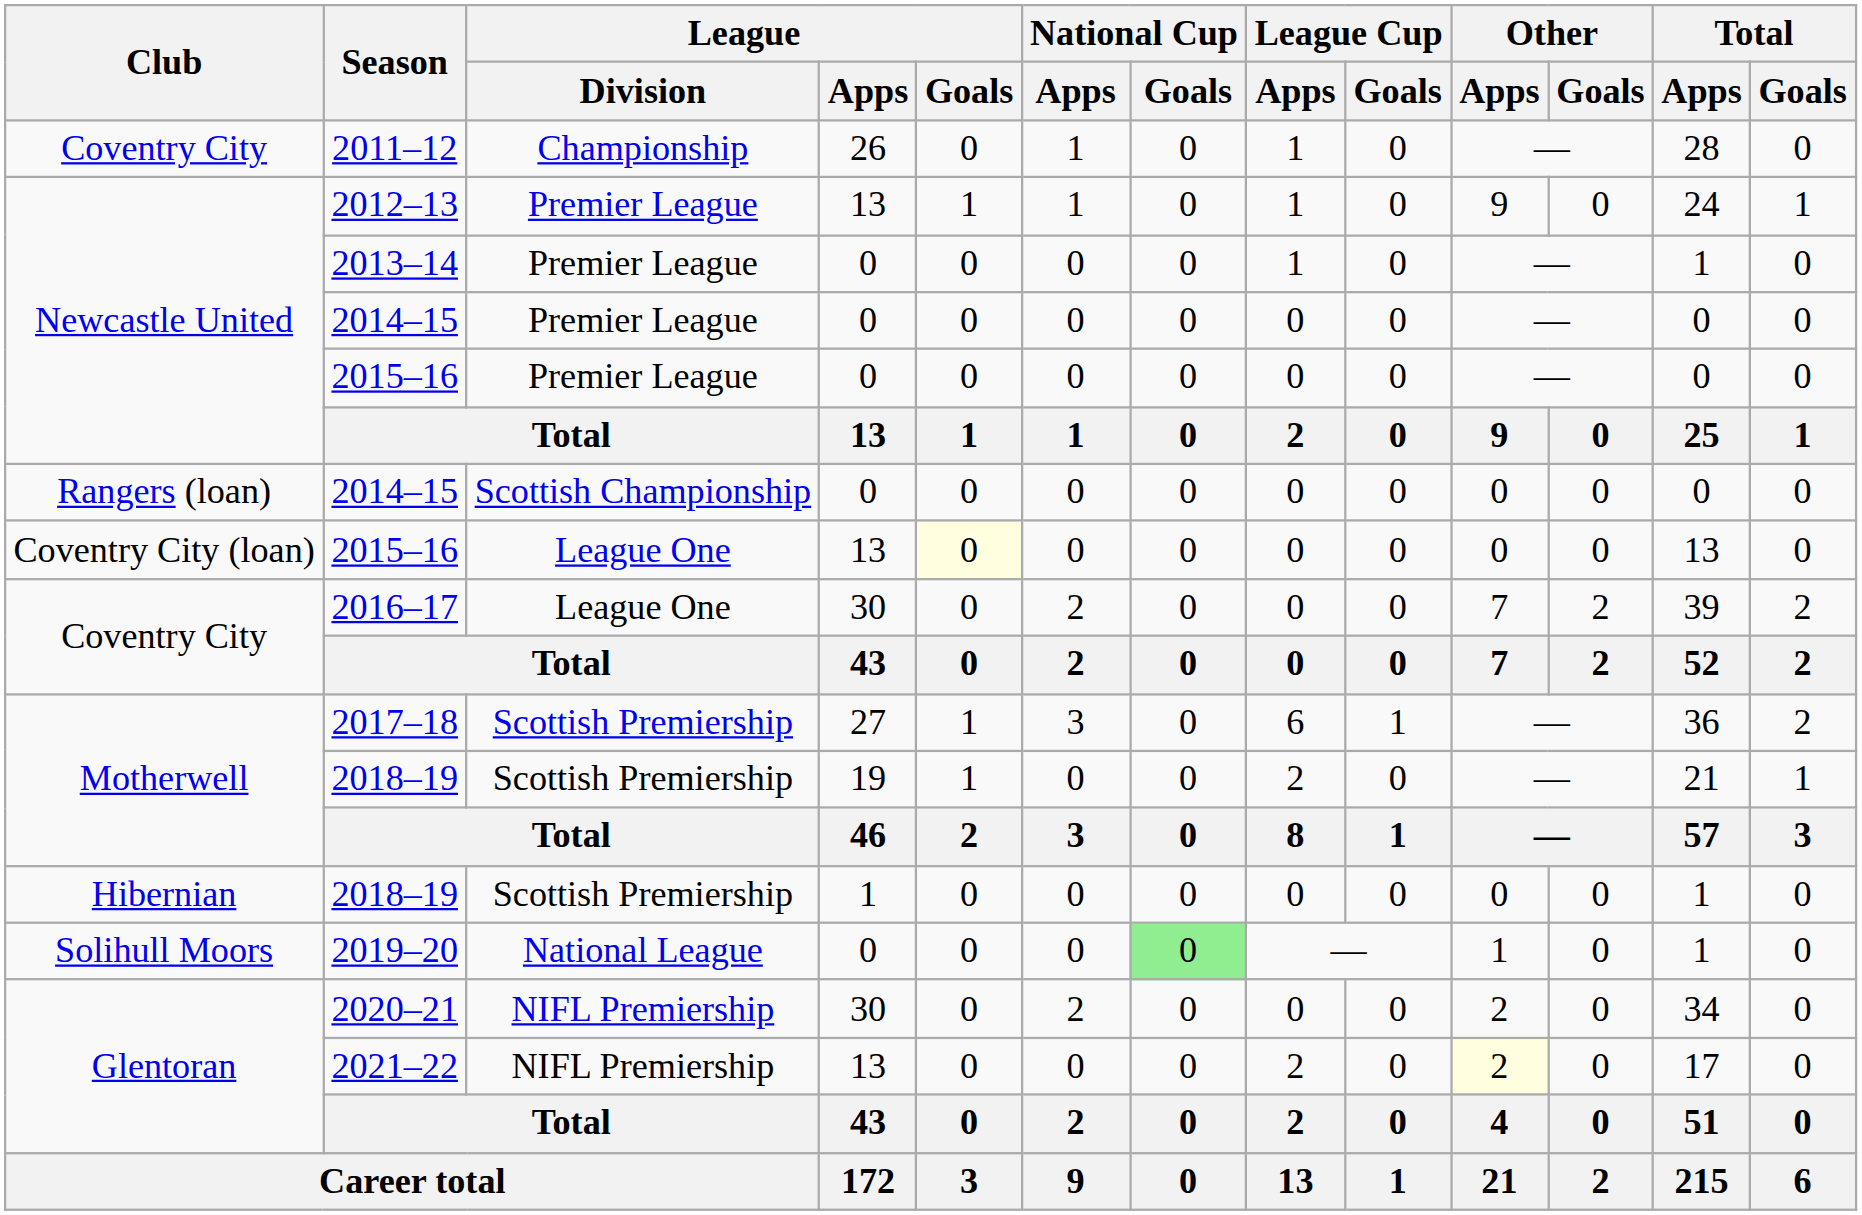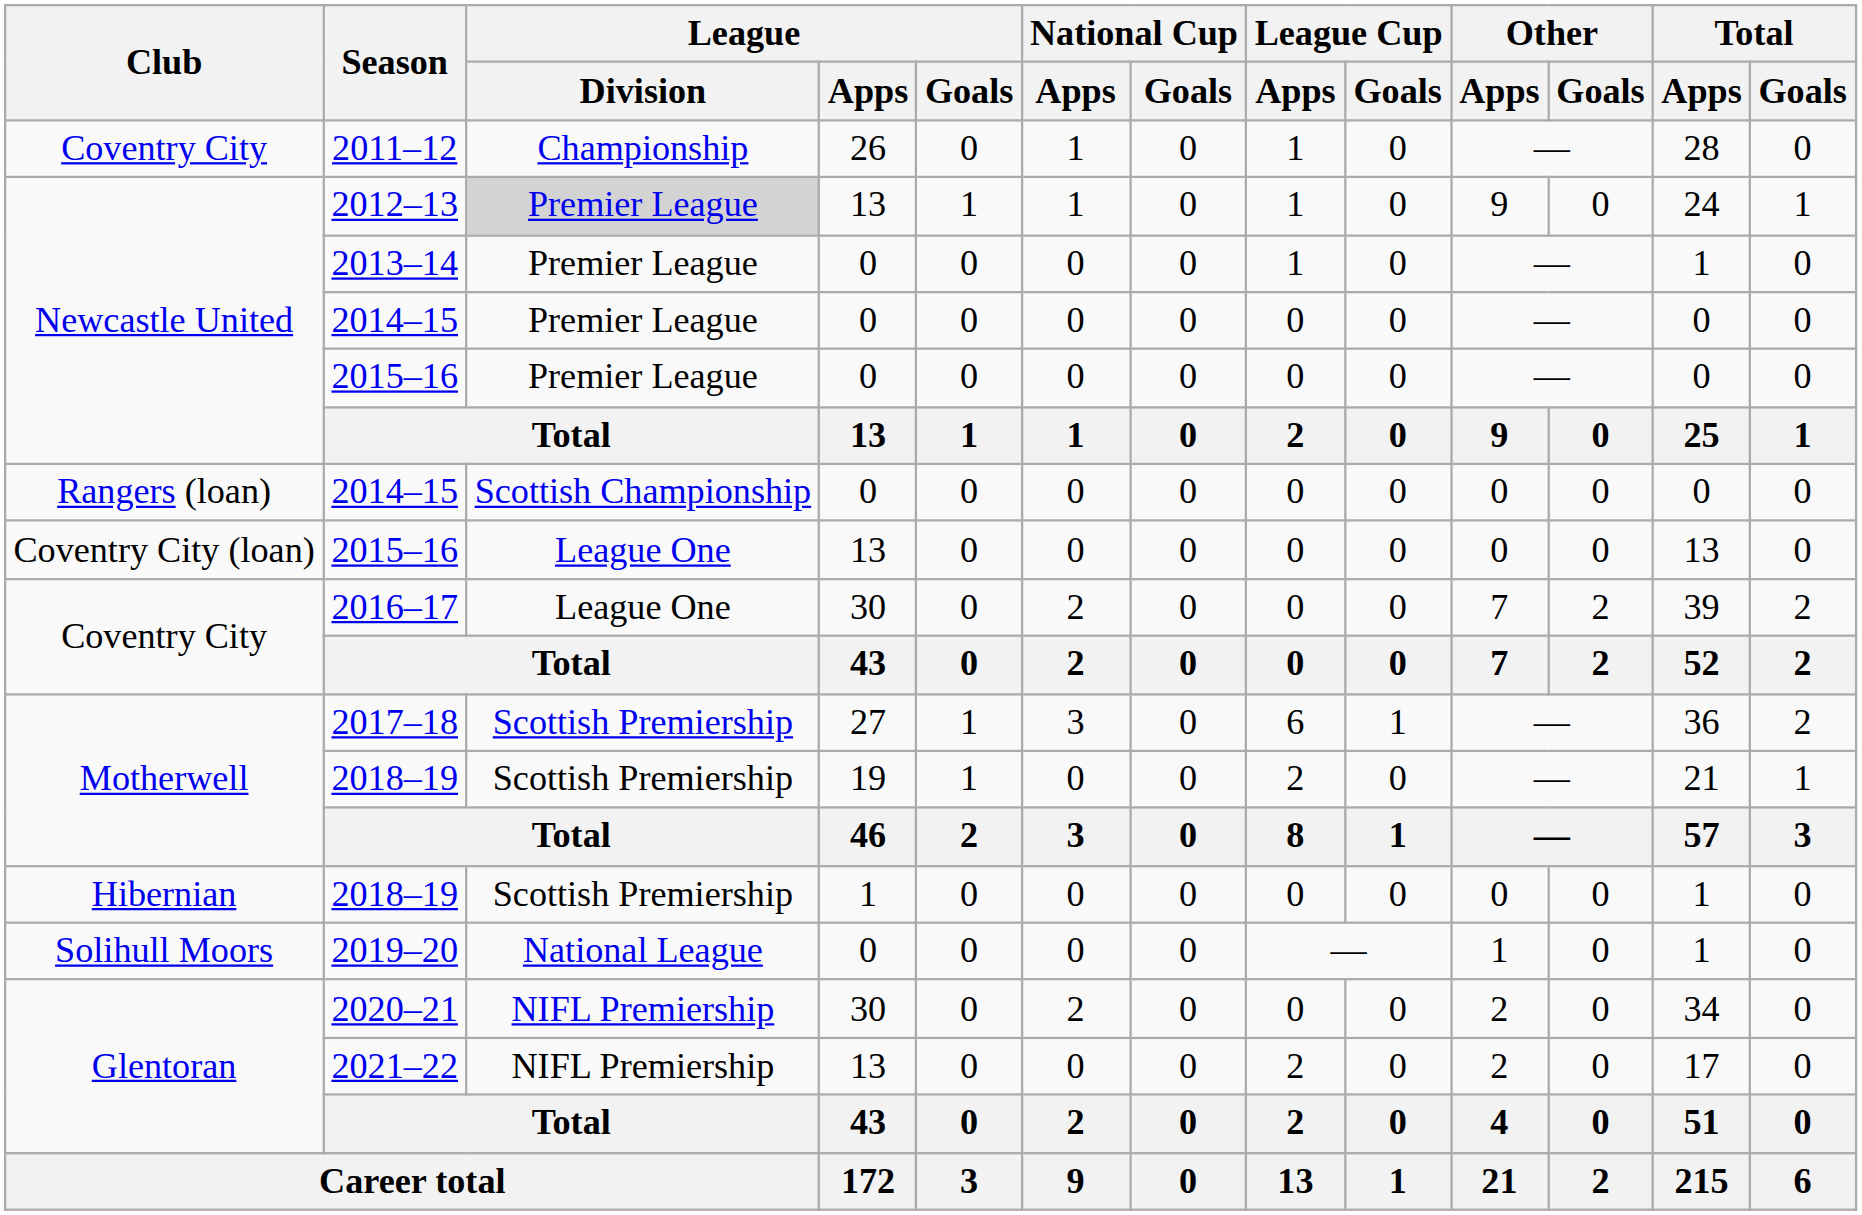(643, 205) no background -> (643, 205) lightgrey background
(969, 549) lightyellow background -> (969, 549) no background
(1188, 950) lightgreen background -> (1188, 950) no background
(1499, 1065) lightyellow background -> (1499, 1065) no background
